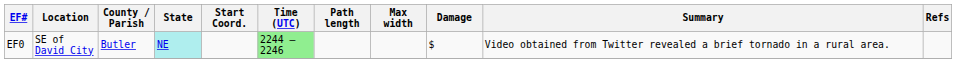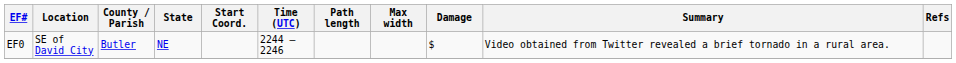(163, 45) paleturquoise background -> (163, 45) no background
(278, 45) lightgreen background -> (278, 45) no background
